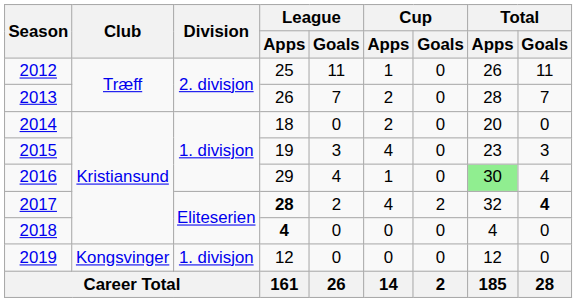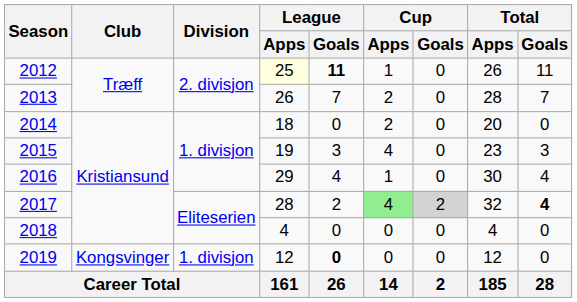(284, 71) no background -> (284, 71) lightyellow background
(336, 71) normal -> (336, 71) bold
(493, 177) lightgreen background -> (493, 177) no background
(284, 204) bold -> (284, 204) normal
(388, 204) no background -> (388, 204) lightgreen background
(441, 204) no background -> (441, 204) lightgrey background
(284, 230) bold -> (284, 230) normal
(336, 257) normal -> (336, 257) bold
